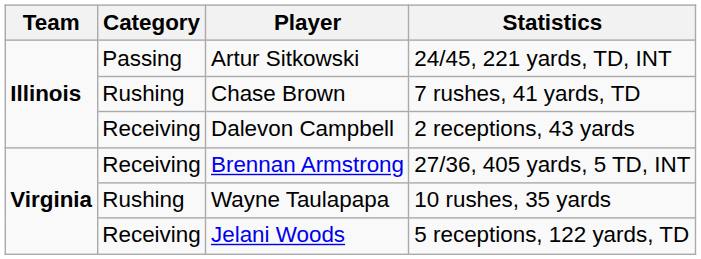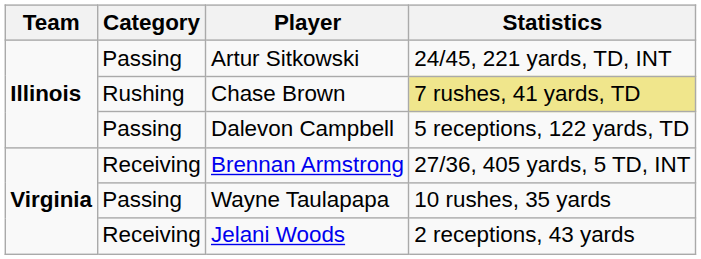(527, 93) no background -> (527, 93) khaki background
(152, 129) Receiving -> (142, 129) Passing
(525, 129) 2 receptions, 43 yards -> (552, 129) 5 receptions, 122 yards, TD
(143, 200) Rushing -> (142, 200) Passing
(552, 235) 5 receptions, 122 yards, TD -> (525, 235) 2 receptions, 43 yards
